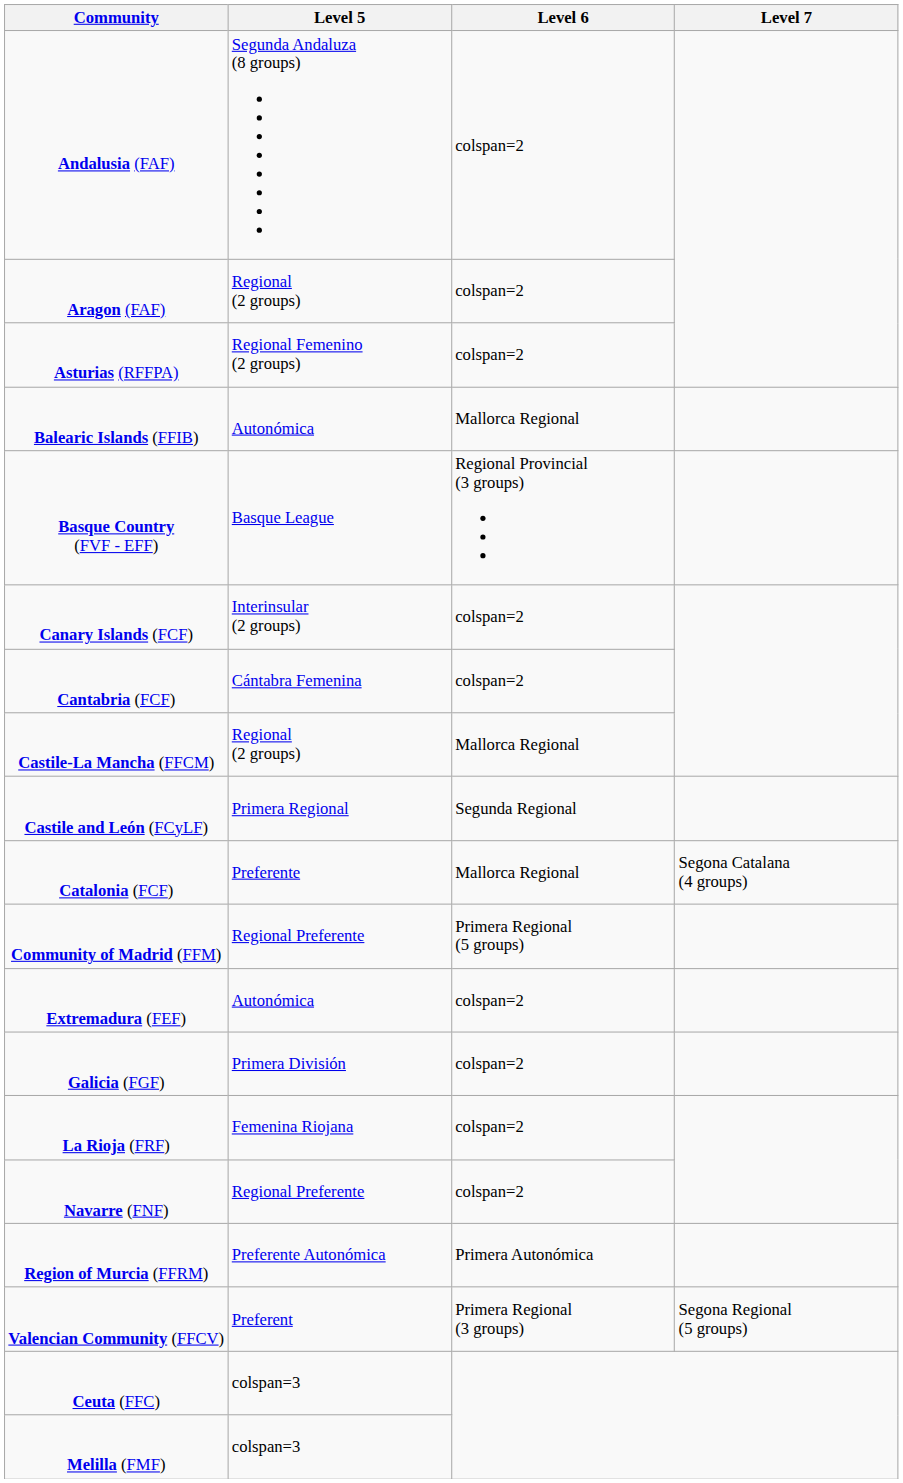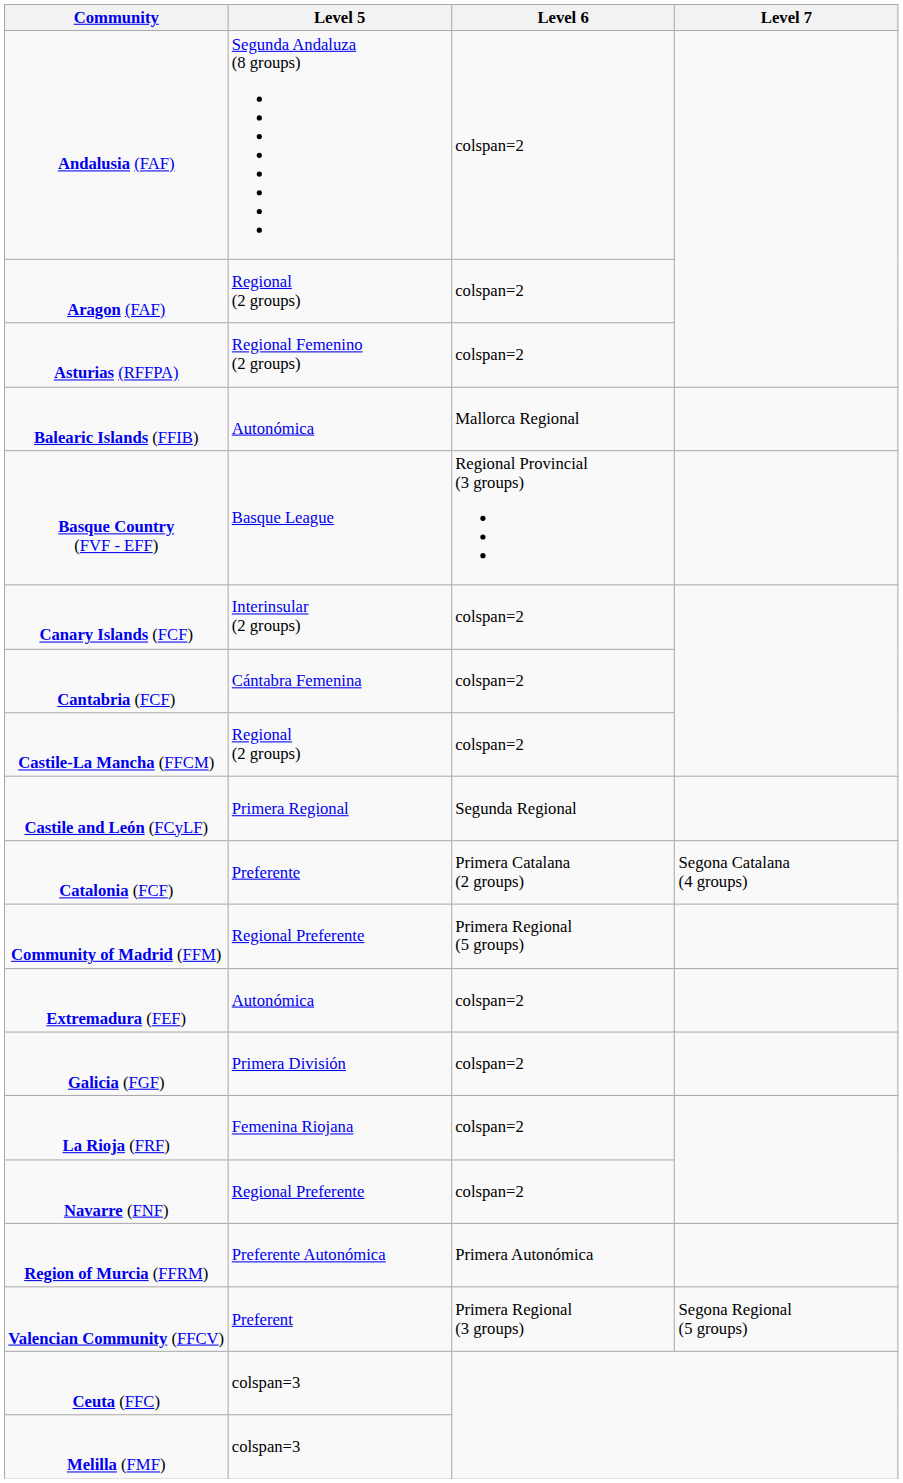(517, 744) Mallorca Regional -> (489, 744) colspan=2
(517, 872) Mallorca Regional -> (513, 872) Primera Catalana (2 groups)
